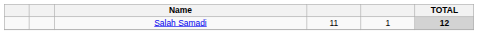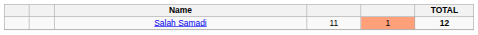(388, 23) no background -> (388, 23) lightsalmon background
(444, 23) lightgrey background -> (444, 23) no background
